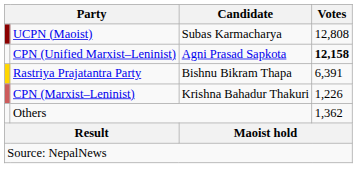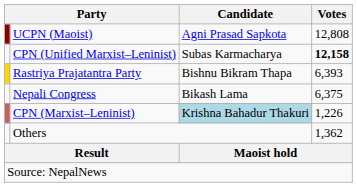(232, 34) Subas Karmacharya -> (234, 34) Agni Prasad Sapkota
(234, 53) Agni Prasad Sapkota -> (232, 53) Subas Karmacharya
(329, 73) 6,391 -> (329, 73) 6,393
+ row: (54, 93)
(245, 93) no background -> (245, 113) lightblue background
